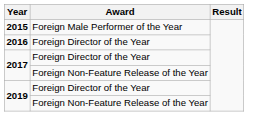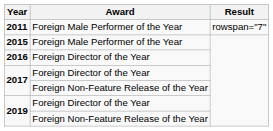+ row: (17, 27)
